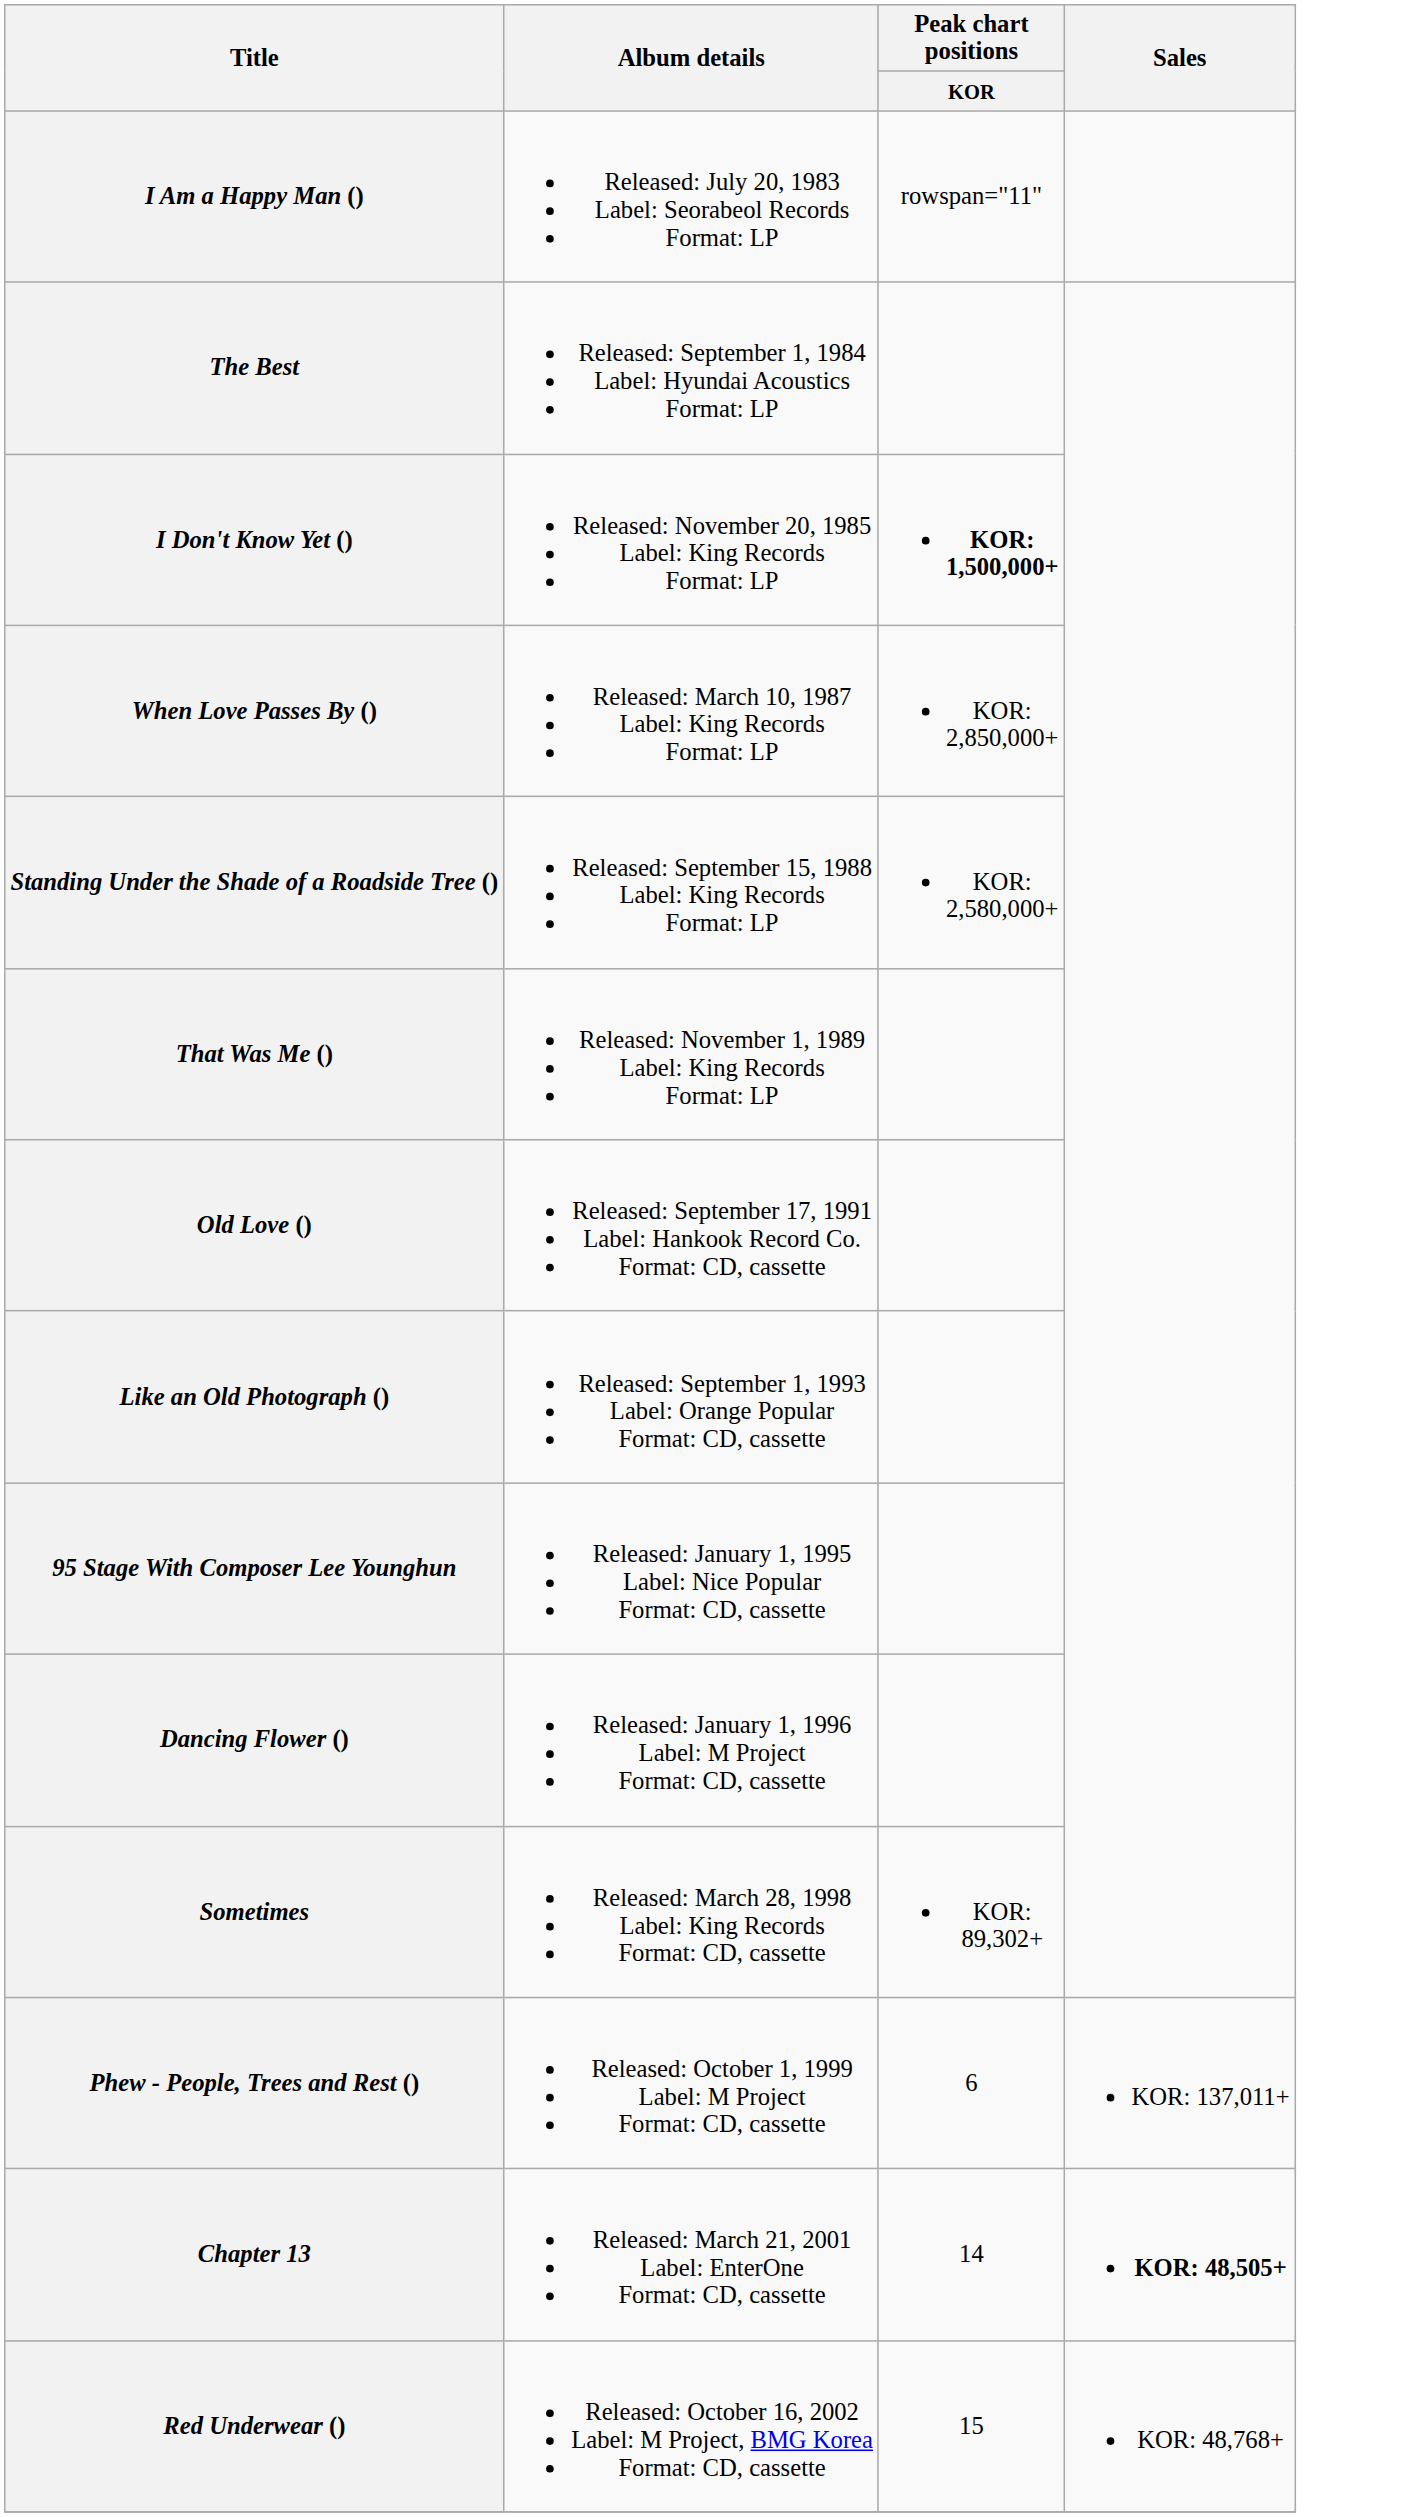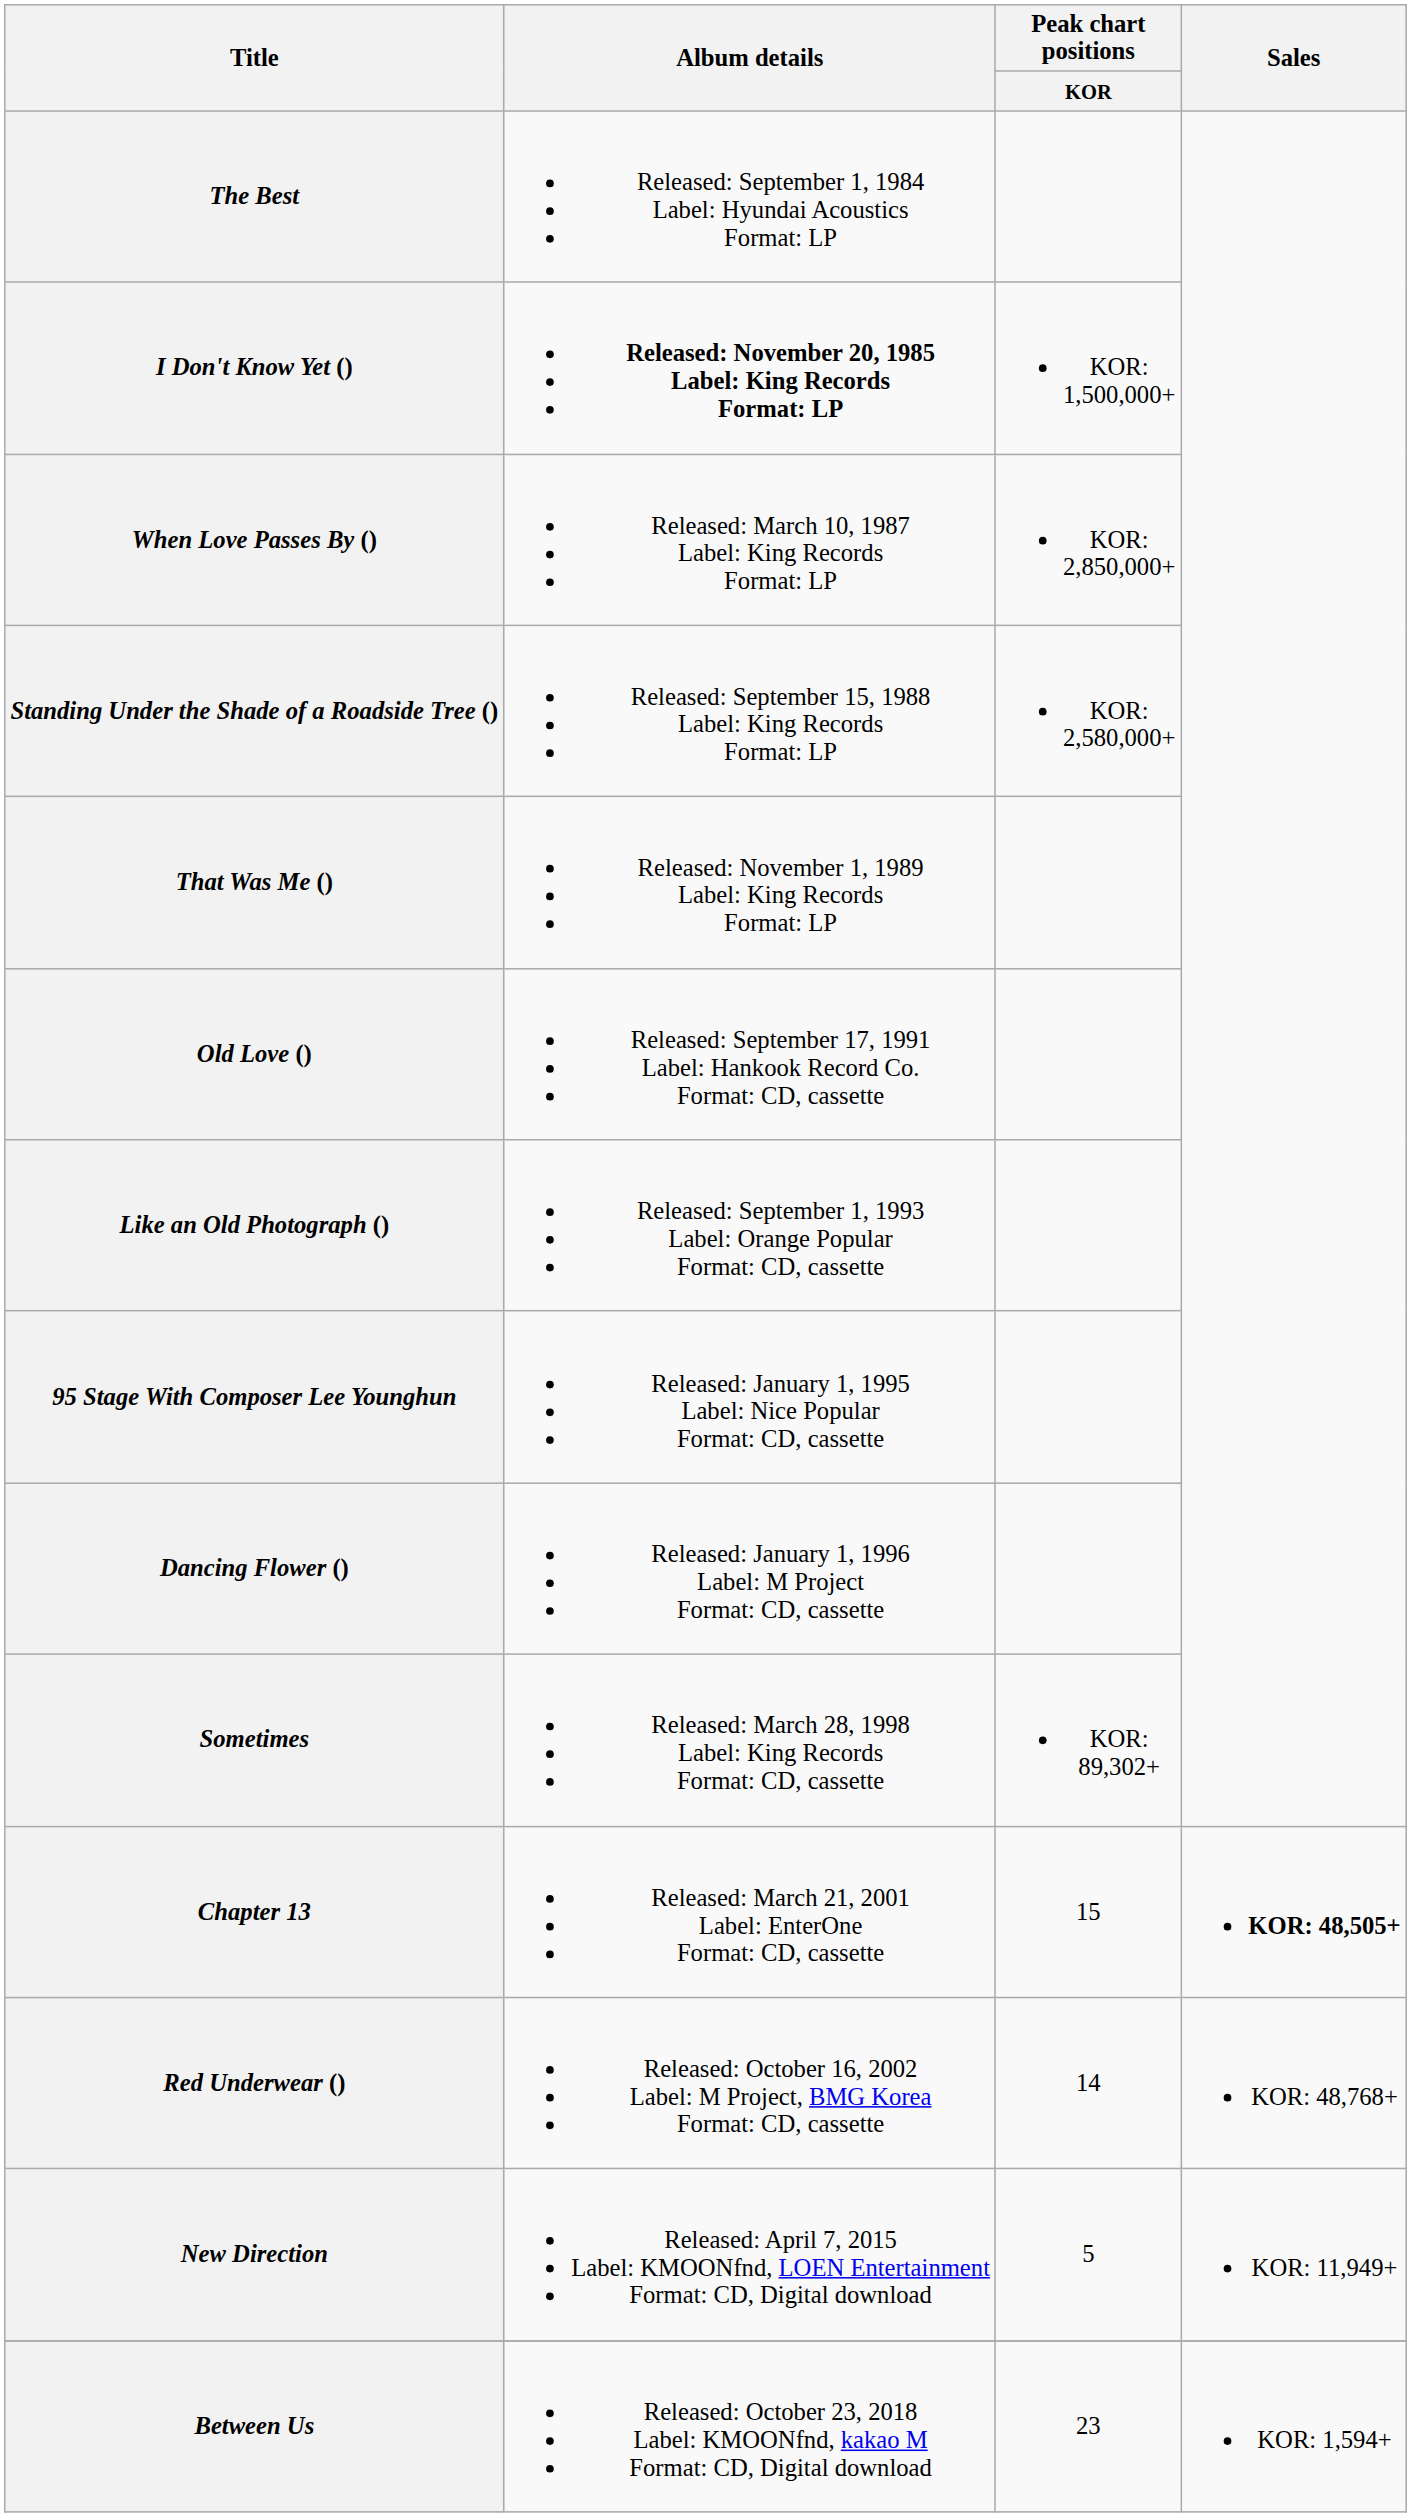- row: (254, 196)
(691, 553) normal -> (750, 382) bold
(971, 553) bold -> (1088, 382) normal
- row: (254, 2082)
(971, 2254) 14 -> (1088, 1911) 15
(971, 2425) 15 -> (1088, 2082) 14
+ row: (254, 2254)
+ row: (254, 2425)
